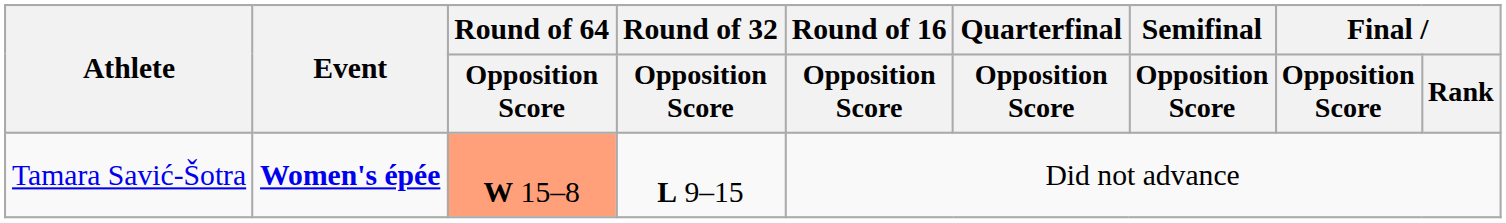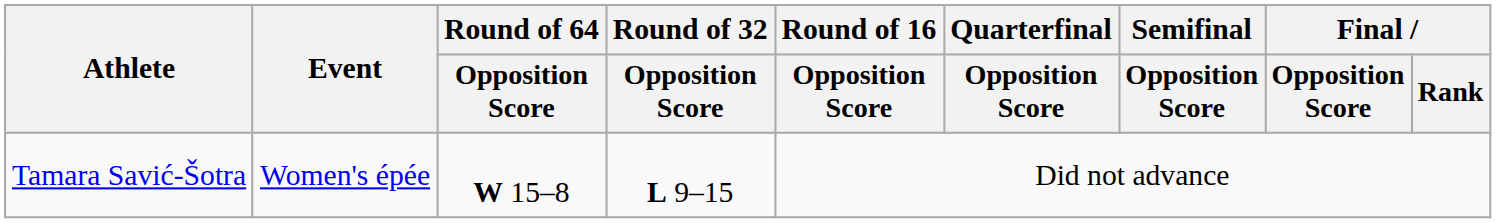(350, 175) bold -> (345, 175) normal
(532, 192) lightsalmon background -> (521, 192) no background
